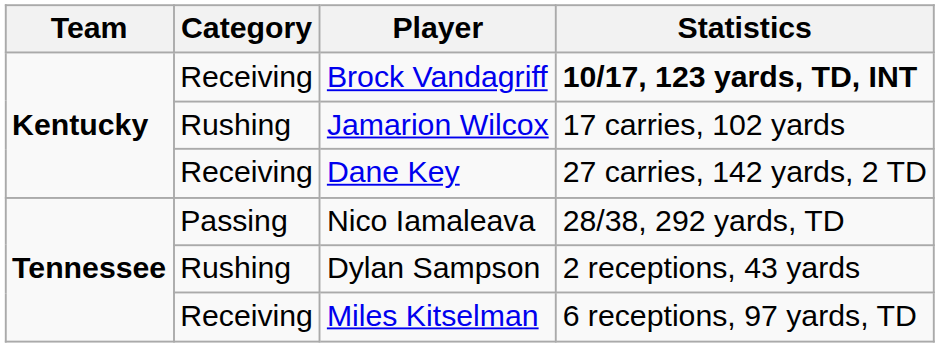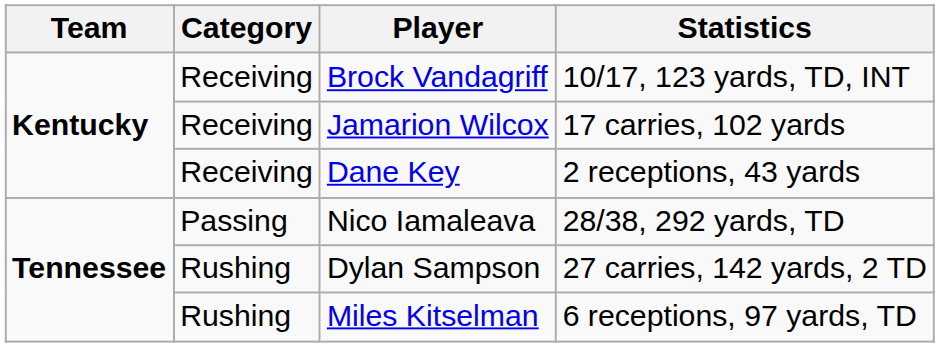(740, 76) bold -> (736, 76) normal
(236, 124) Rushing -> (247, 124) Receiving
(745, 172) 27 carries, 142 yards, 2 TD -> (711, 172) 2 receptions, 43 yards
(711, 268) 2 receptions, 43 yards -> (745, 268) 27 carries, 142 yards, 2 TD
(247, 316) Receiving -> (236, 316) Rushing
